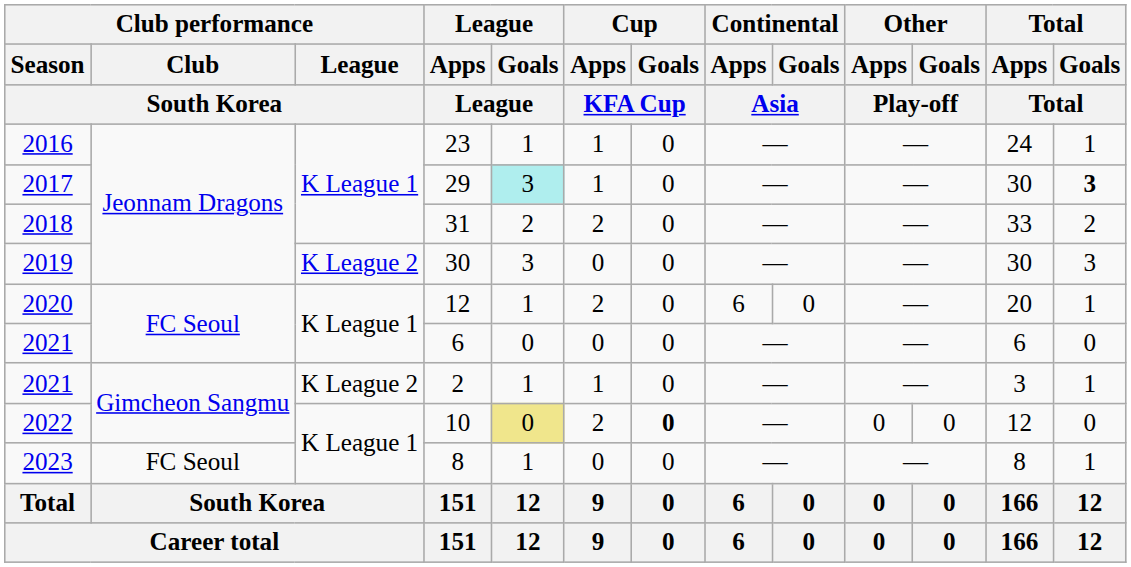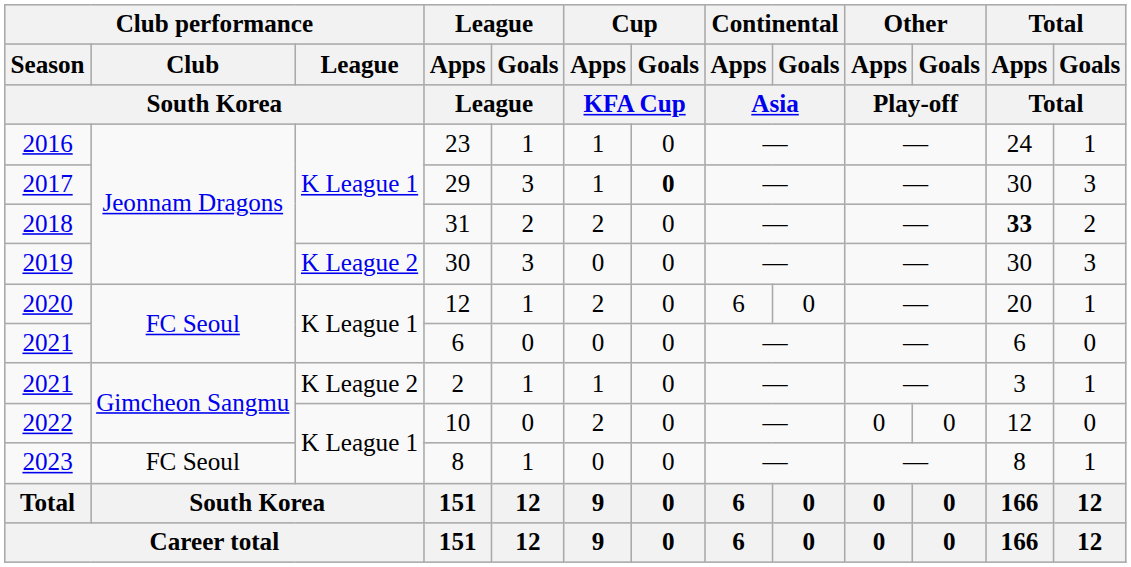(528, 183) paleturquoise background -> (528, 183) no background
(668, 183) normal -> (668, 183) bold
(1090, 183) bold -> (1090, 183) normal
(1019, 223) normal -> (1019, 223) bold
(528, 422) khaki background -> (528, 422) no background
(668, 422) bold -> (668, 422) normal
